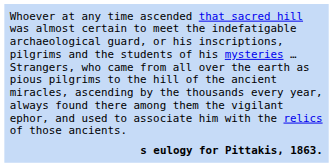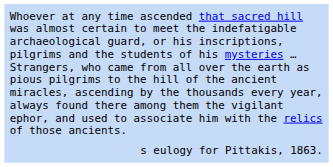(232, 151) bold -> (232, 151) normal
